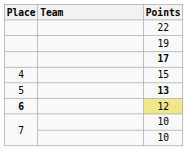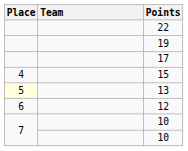(163, 59) bold -> (163, 59) normal
(21, 91) no background -> (21, 91) lightyellow background
(163, 91) bold -> (163, 91) normal
(21, 106) bold -> (21, 106) normal
(163, 106) khaki background -> (163, 106) no background
